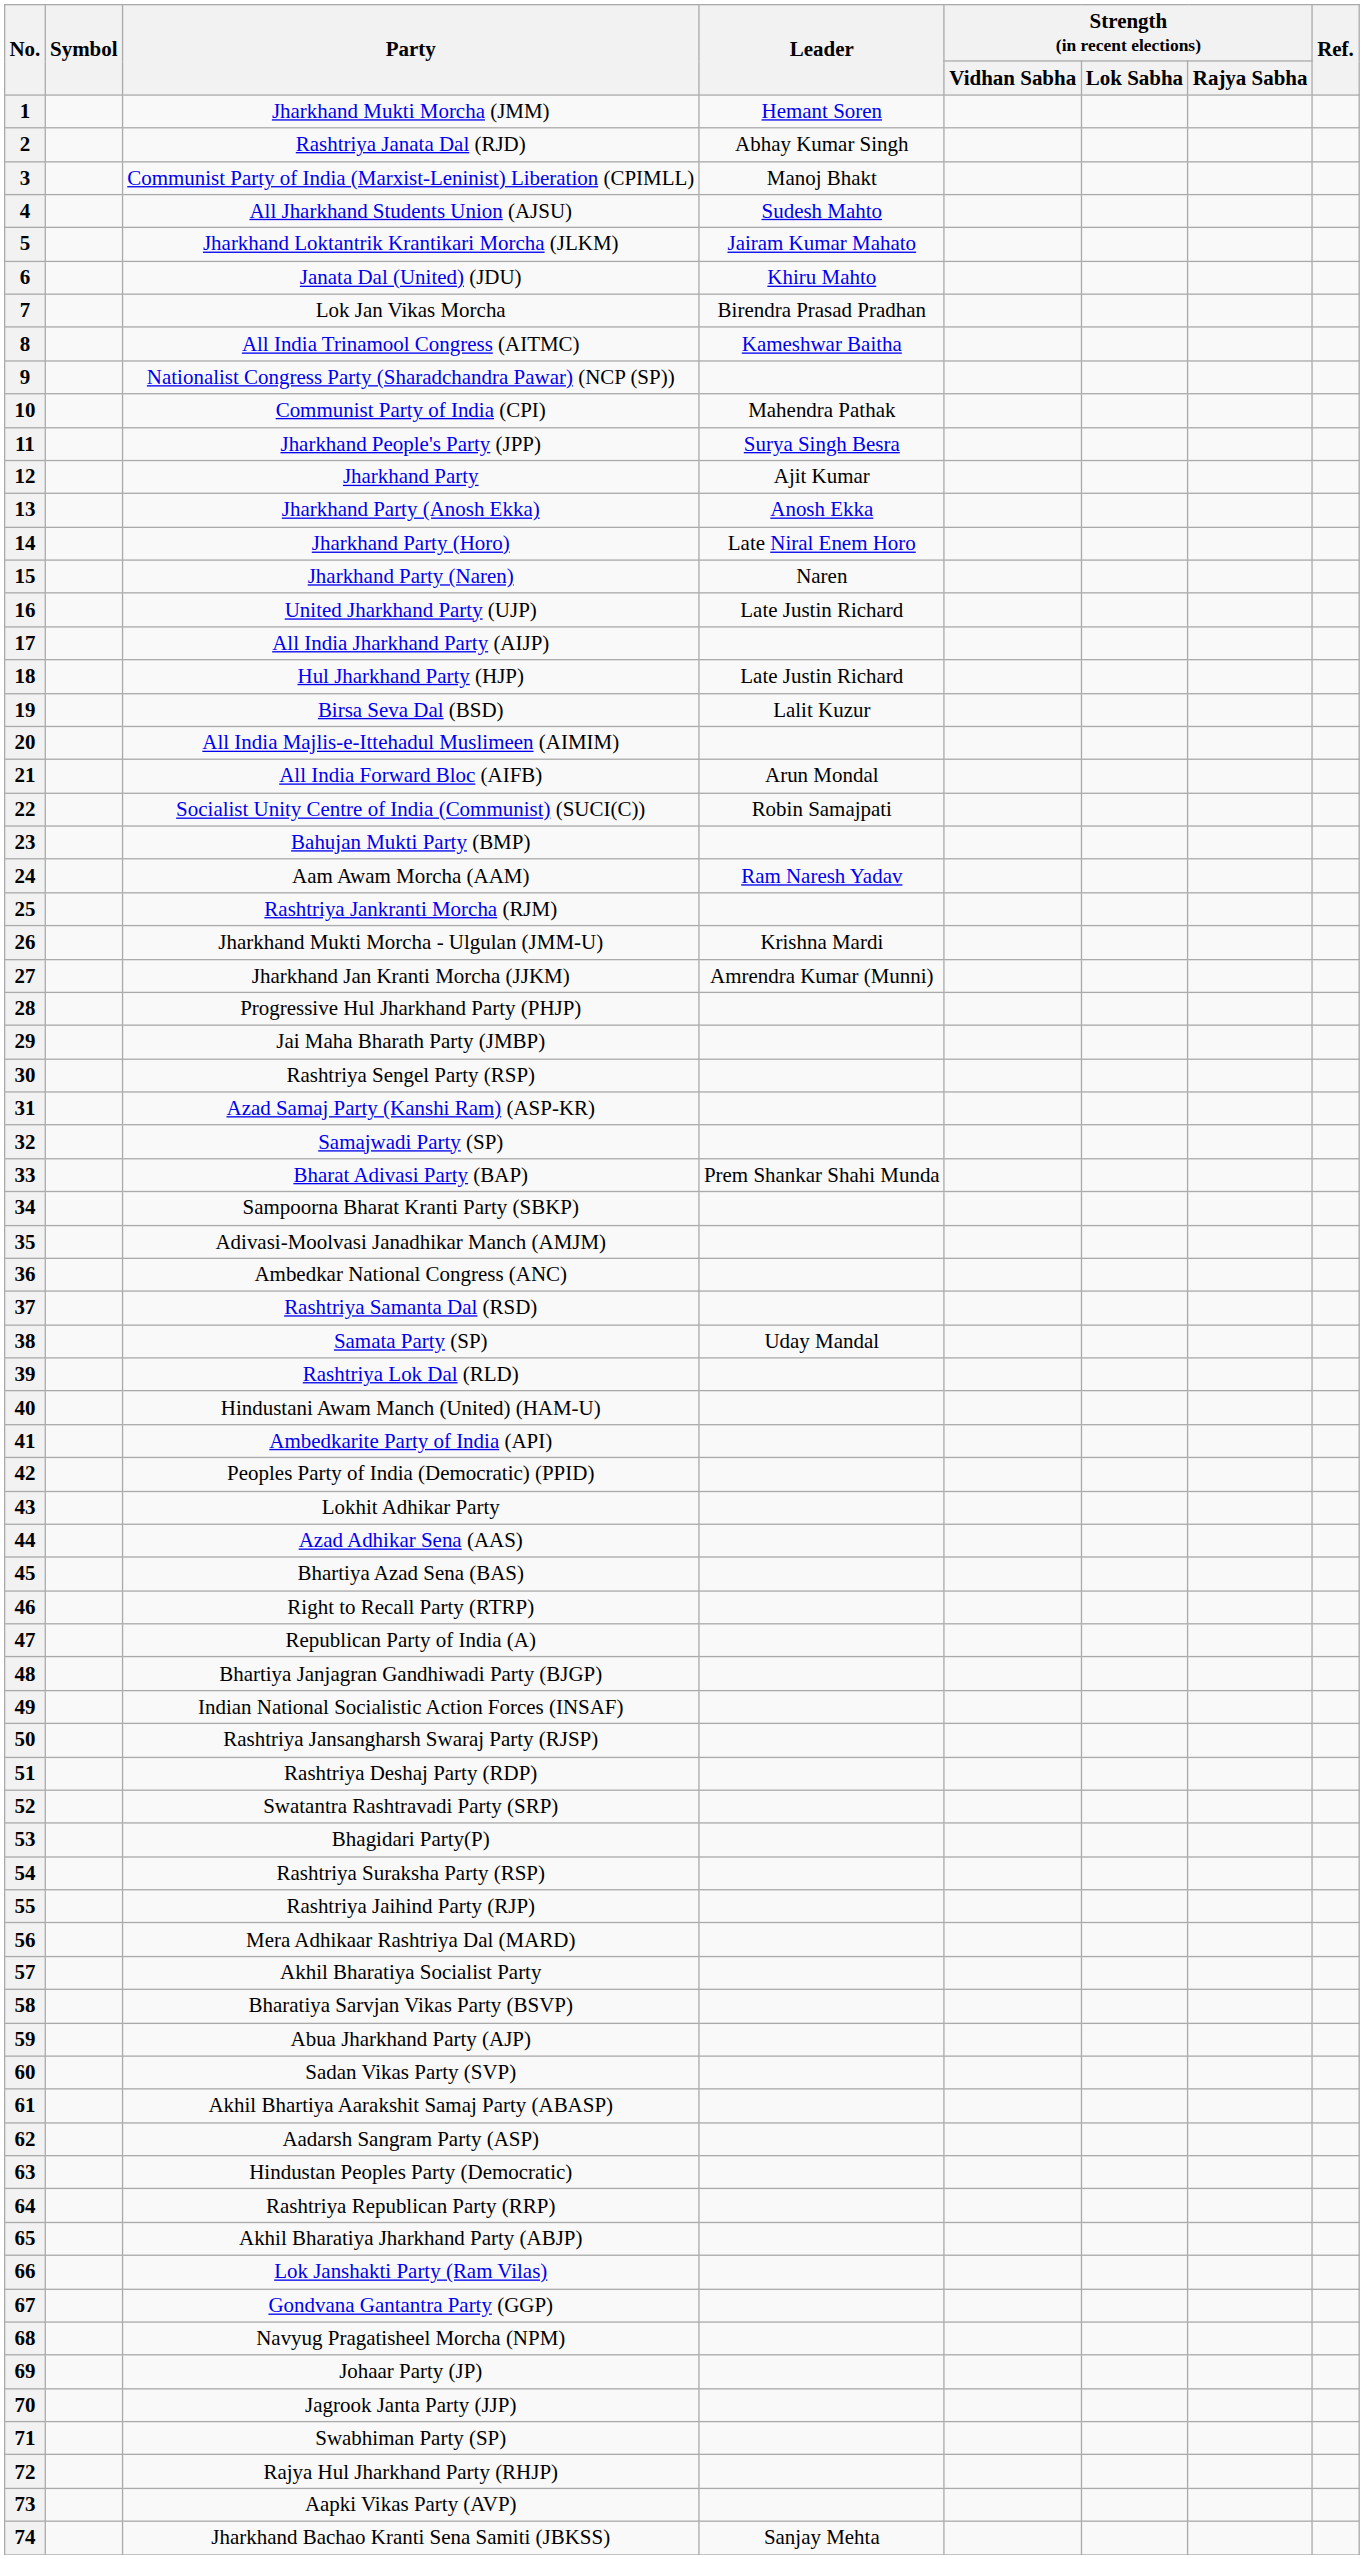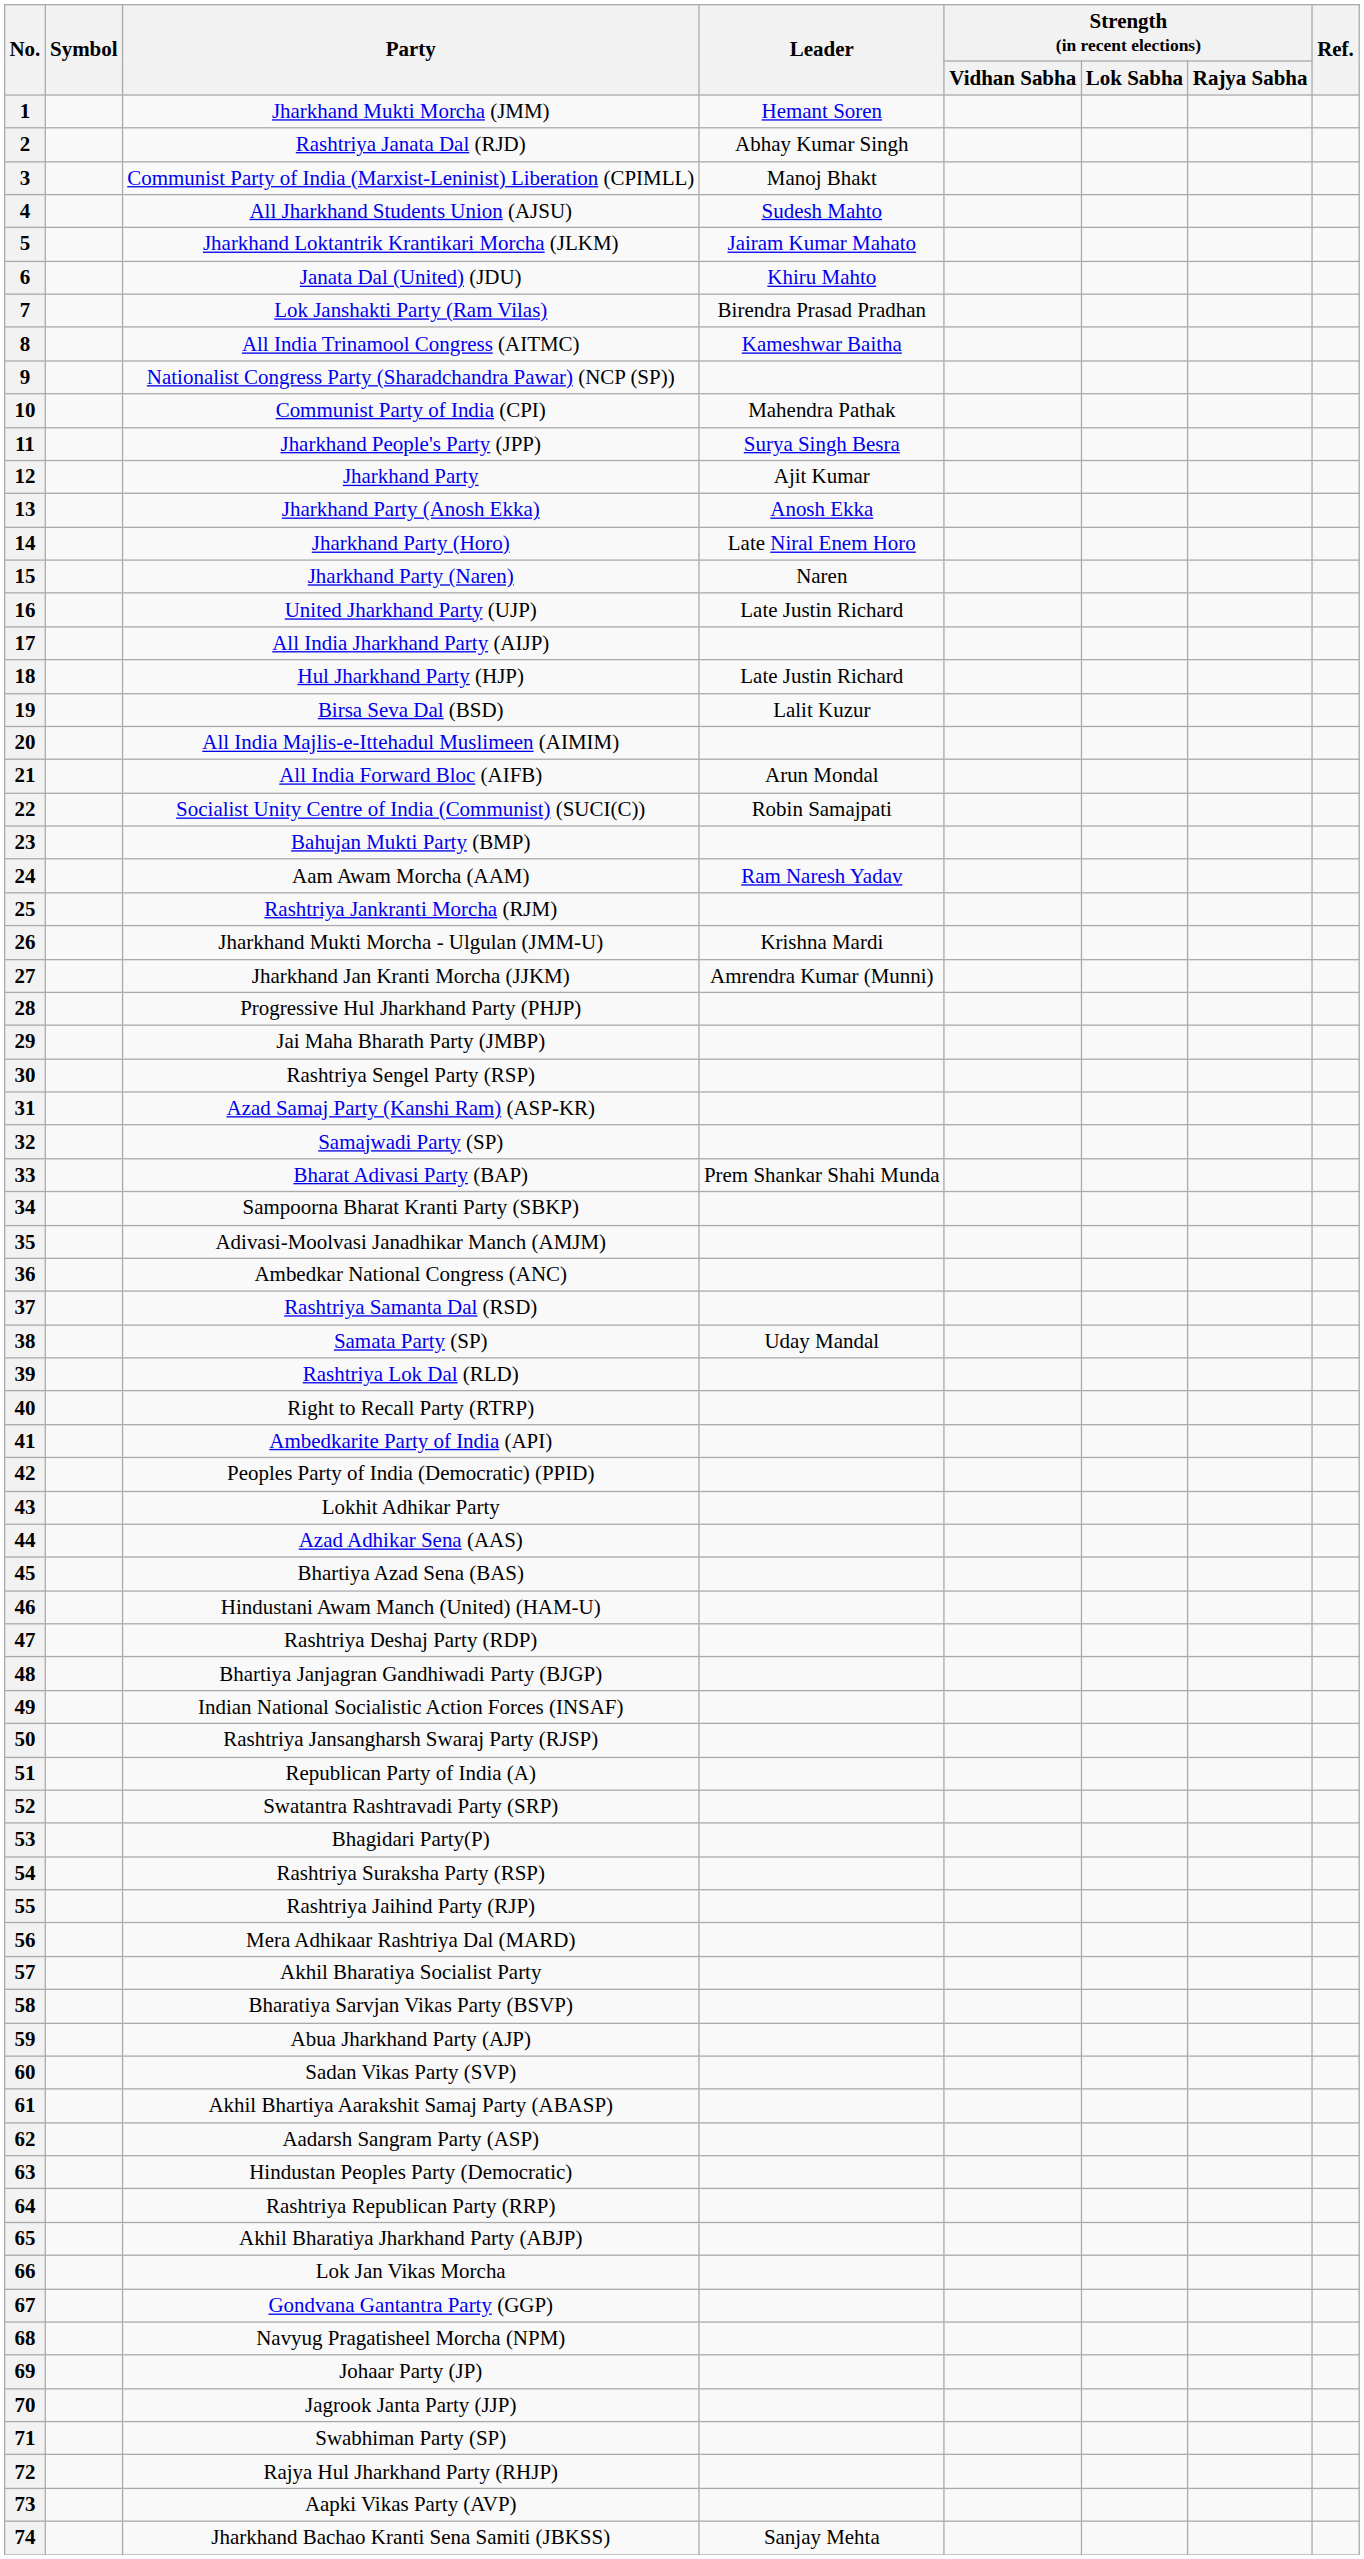(411, 310) Lok Jan Vikas Morcha -> (411, 310) Lok Janshakti Party (Ram Vilas)
(411, 1407) Hindustani Awam Manch (United) (HAM-U) -> (411, 1407) Right to Recall Party (RTRP)
(411, 1607) Right to Recall Party (RTRP) -> (411, 1607) Hindustani Awam Manch (United) (HAM-U)
(411, 1640) Republican Party of India (A) -> (411, 1640) Rashtriya Deshaj Party (RDP)
(411, 1773) Rashtriya Deshaj Party (RDP) -> (411, 1773) Republican Party of India (A)
(411, 2271) Lok Janshakti Party (Ram Vilas) -> (411, 2271) Lok Jan Vikas Morcha
